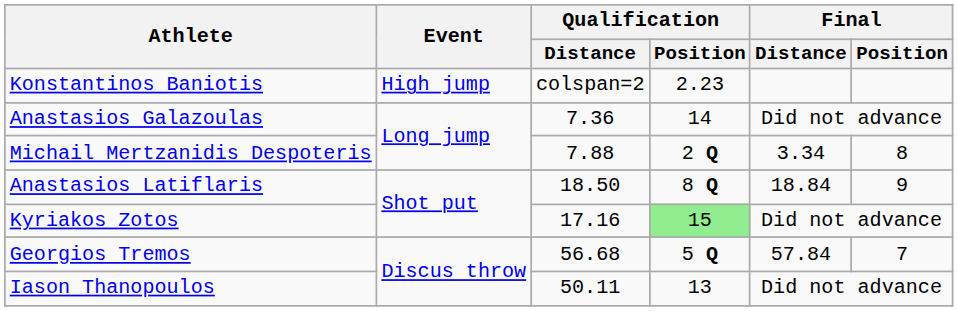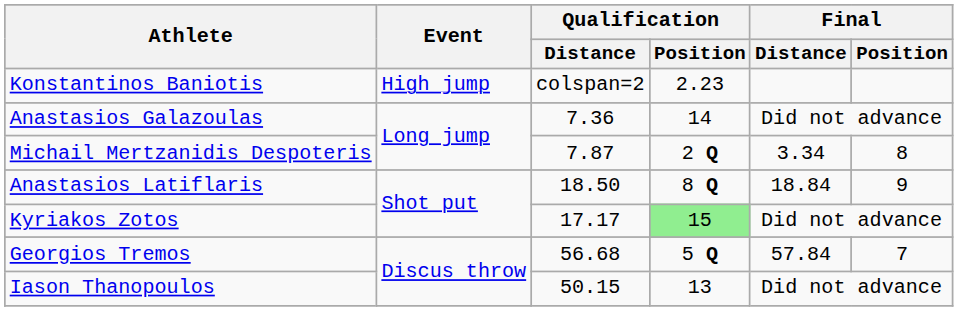(590, 153) 7.88 -> (590, 153) 7.87
(590, 220) 17.16 -> (590, 220) 17.17
(590, 288) 50.11 -> (590, 288) 50.15
